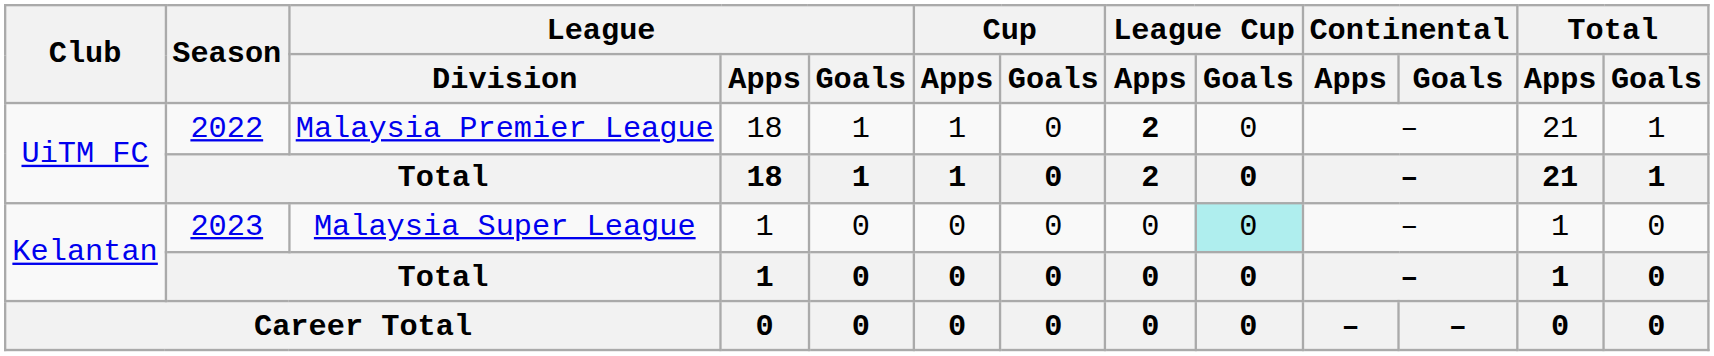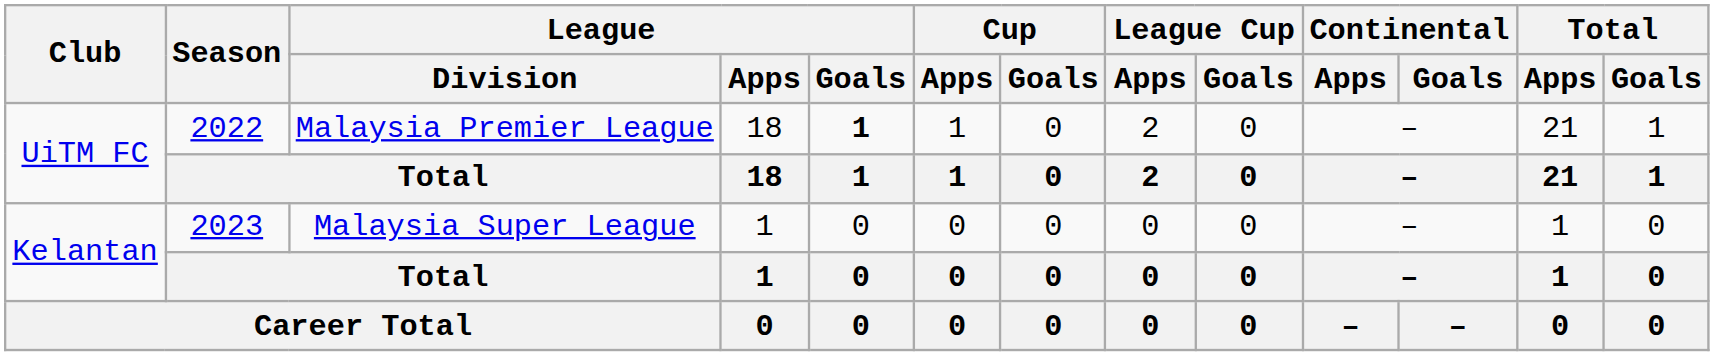(861, 129) normal -> (861, 129) bold
(1150, 129) bold -> (1150, 129) normal
(1248, 227) paleturquoise background -> (1248, 227) no background
